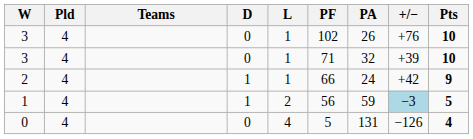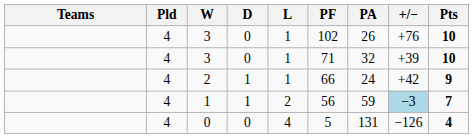columns swapped: (156, 15) <-> (25, 15)
(449, 101) 5 -> (449, 101) 7
